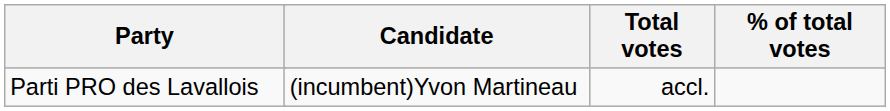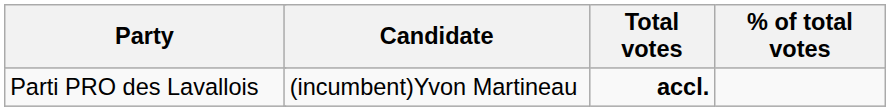(685, 86) normal -> (683, 86) bold
